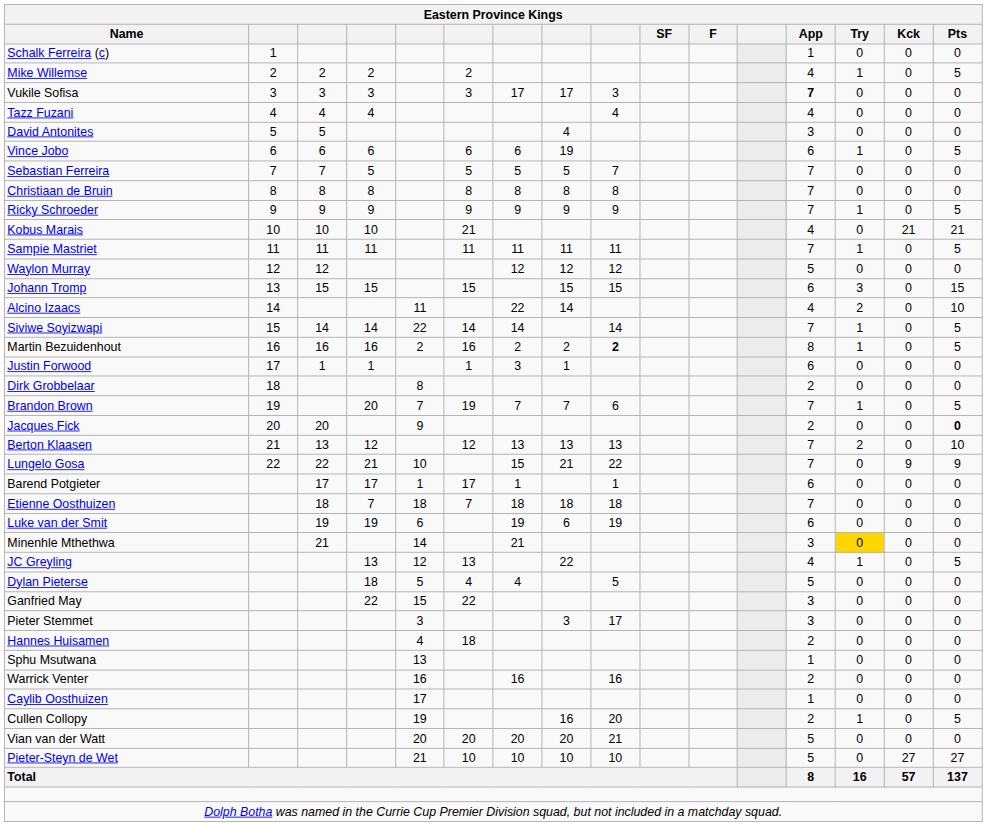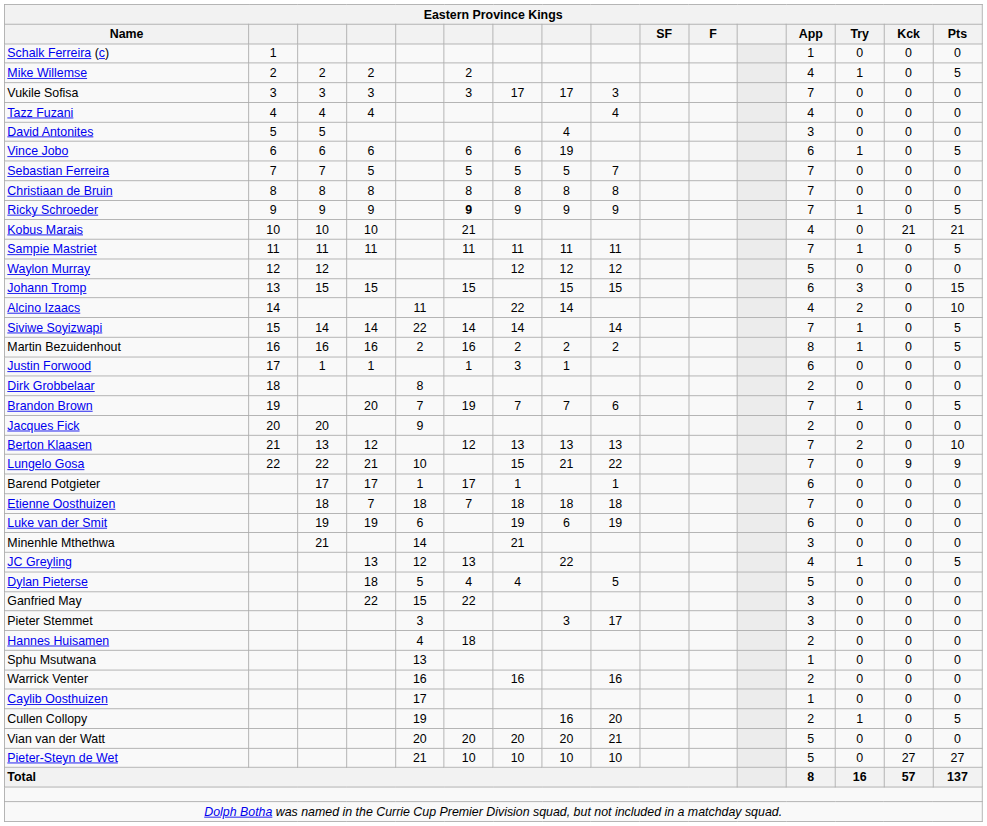(811, 93) bold -> (811, 93) normal
(469, 210) normal -> (469, 210) bold
(615, 347) bold -> (615, 347) normal
(957, 425) bold -> (957, 425) normal
(860, 543) gold background -> (860, 543) no background
